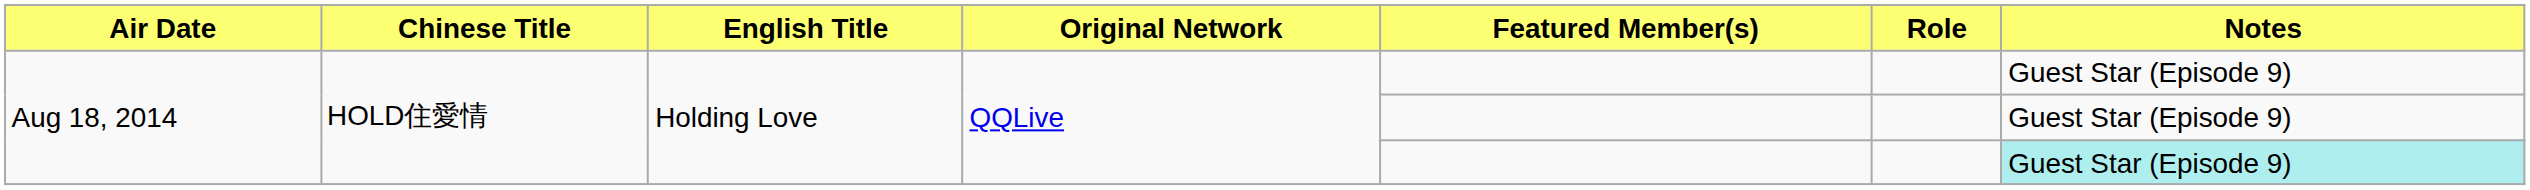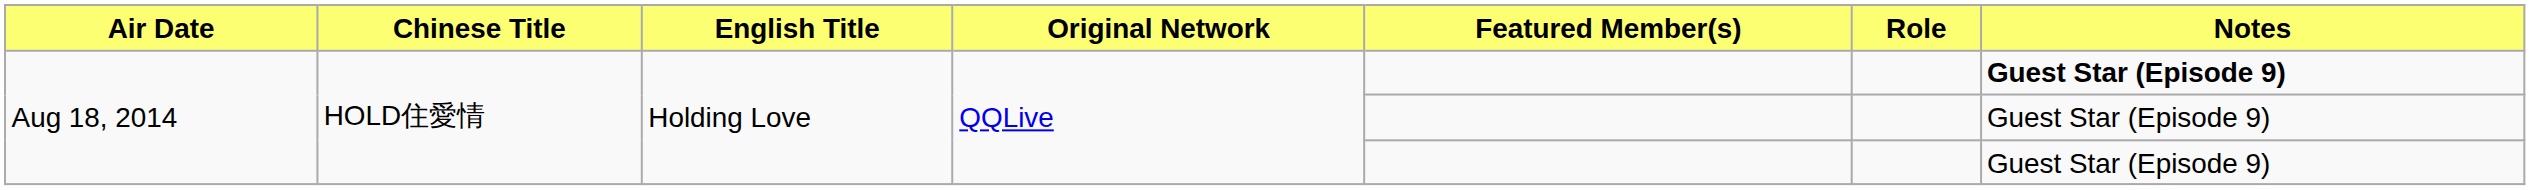(2150, 72) normal -> (2136, 72) bold
(2150, 162) paleturquoise background -> (2129, 162) no background
